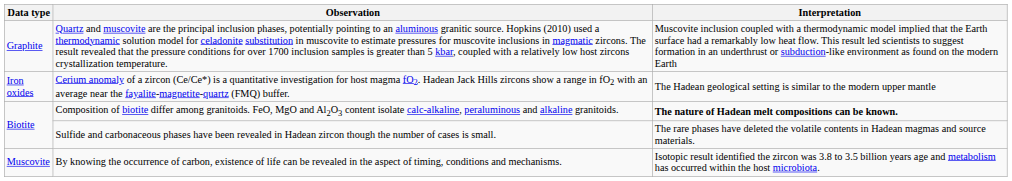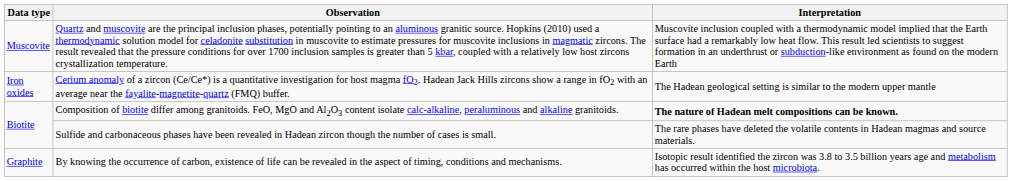(25, 46) Graphite -> (28, 46) Muscovite
(28, 162) Muscovite -> (25, 162) Graphite
